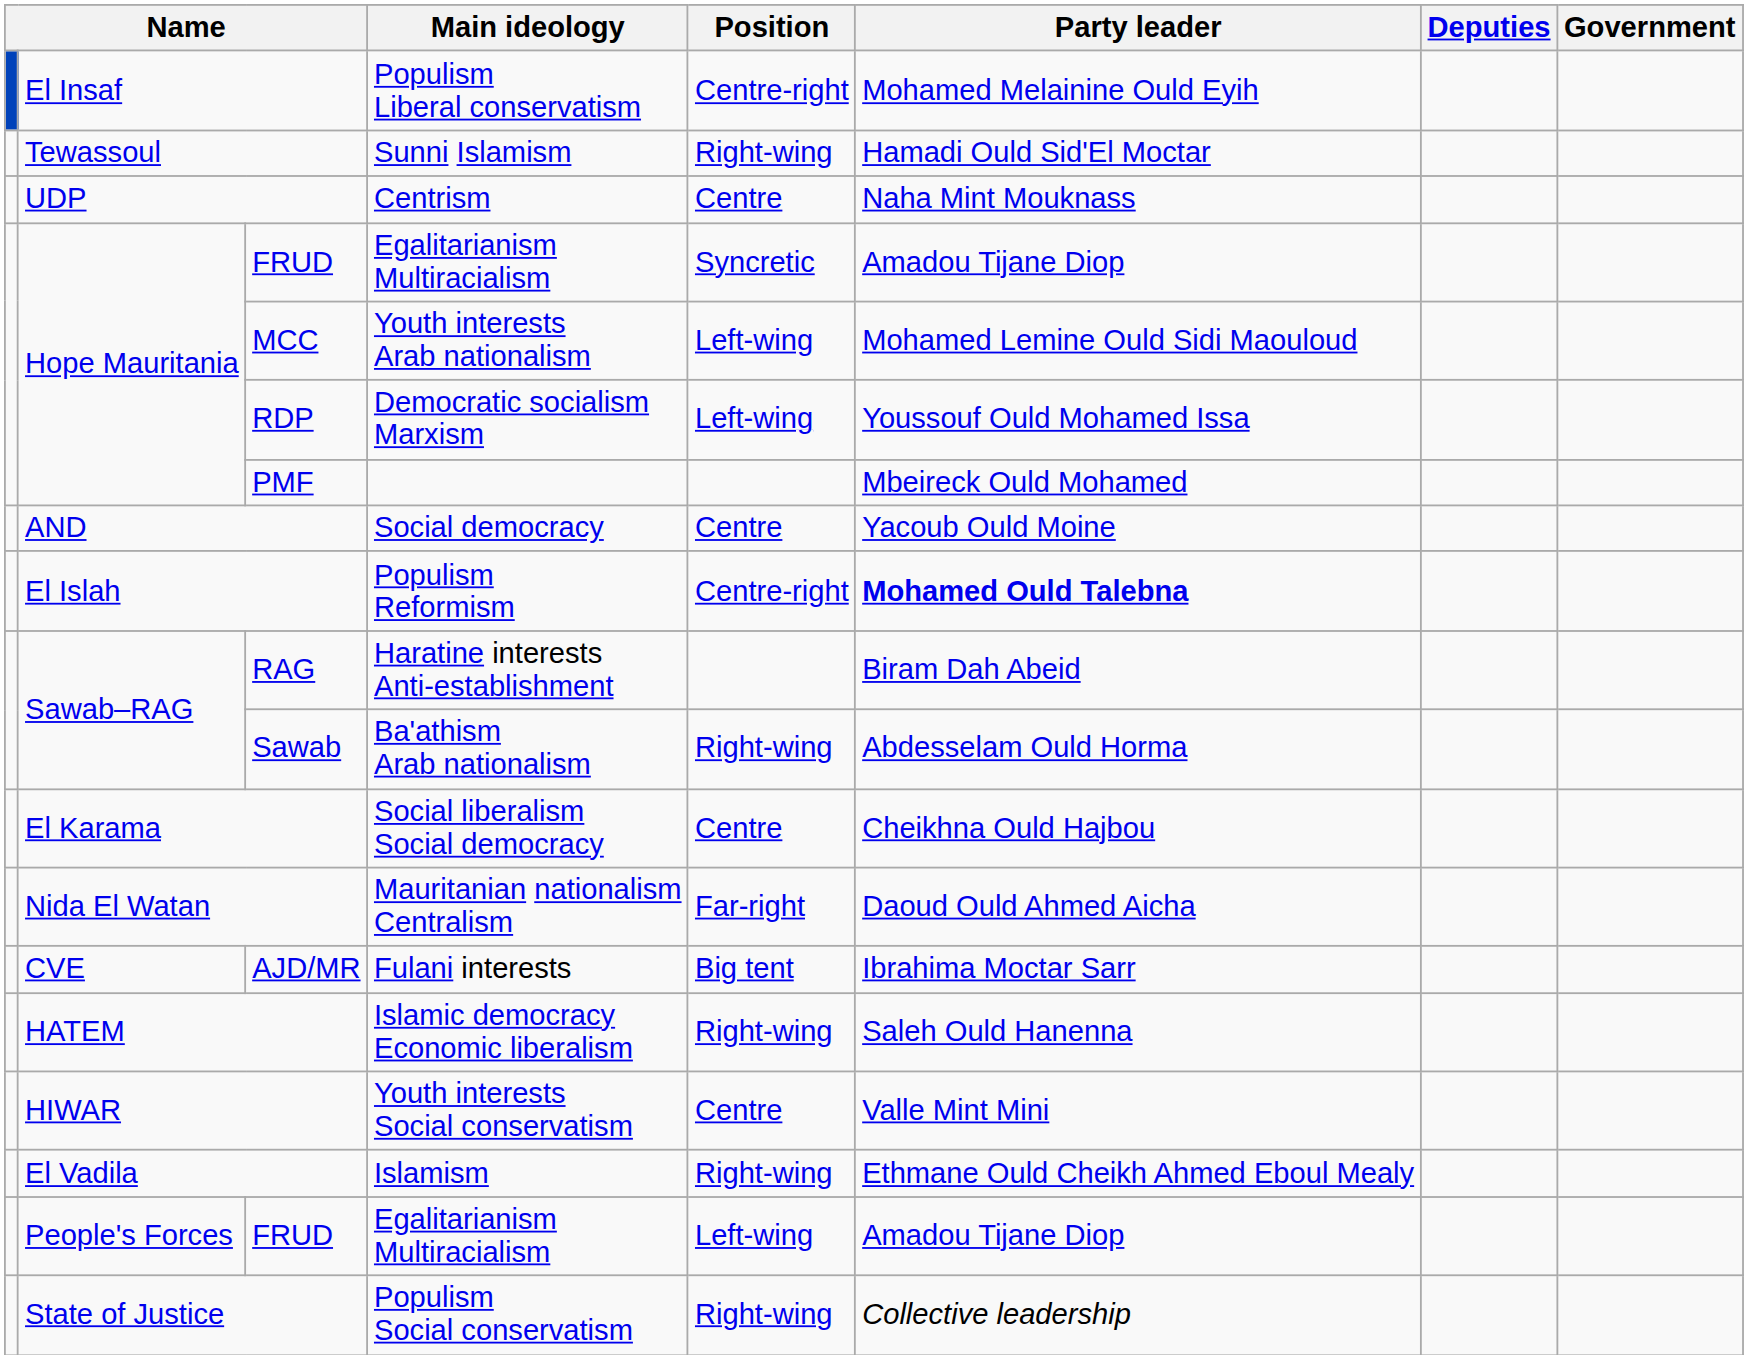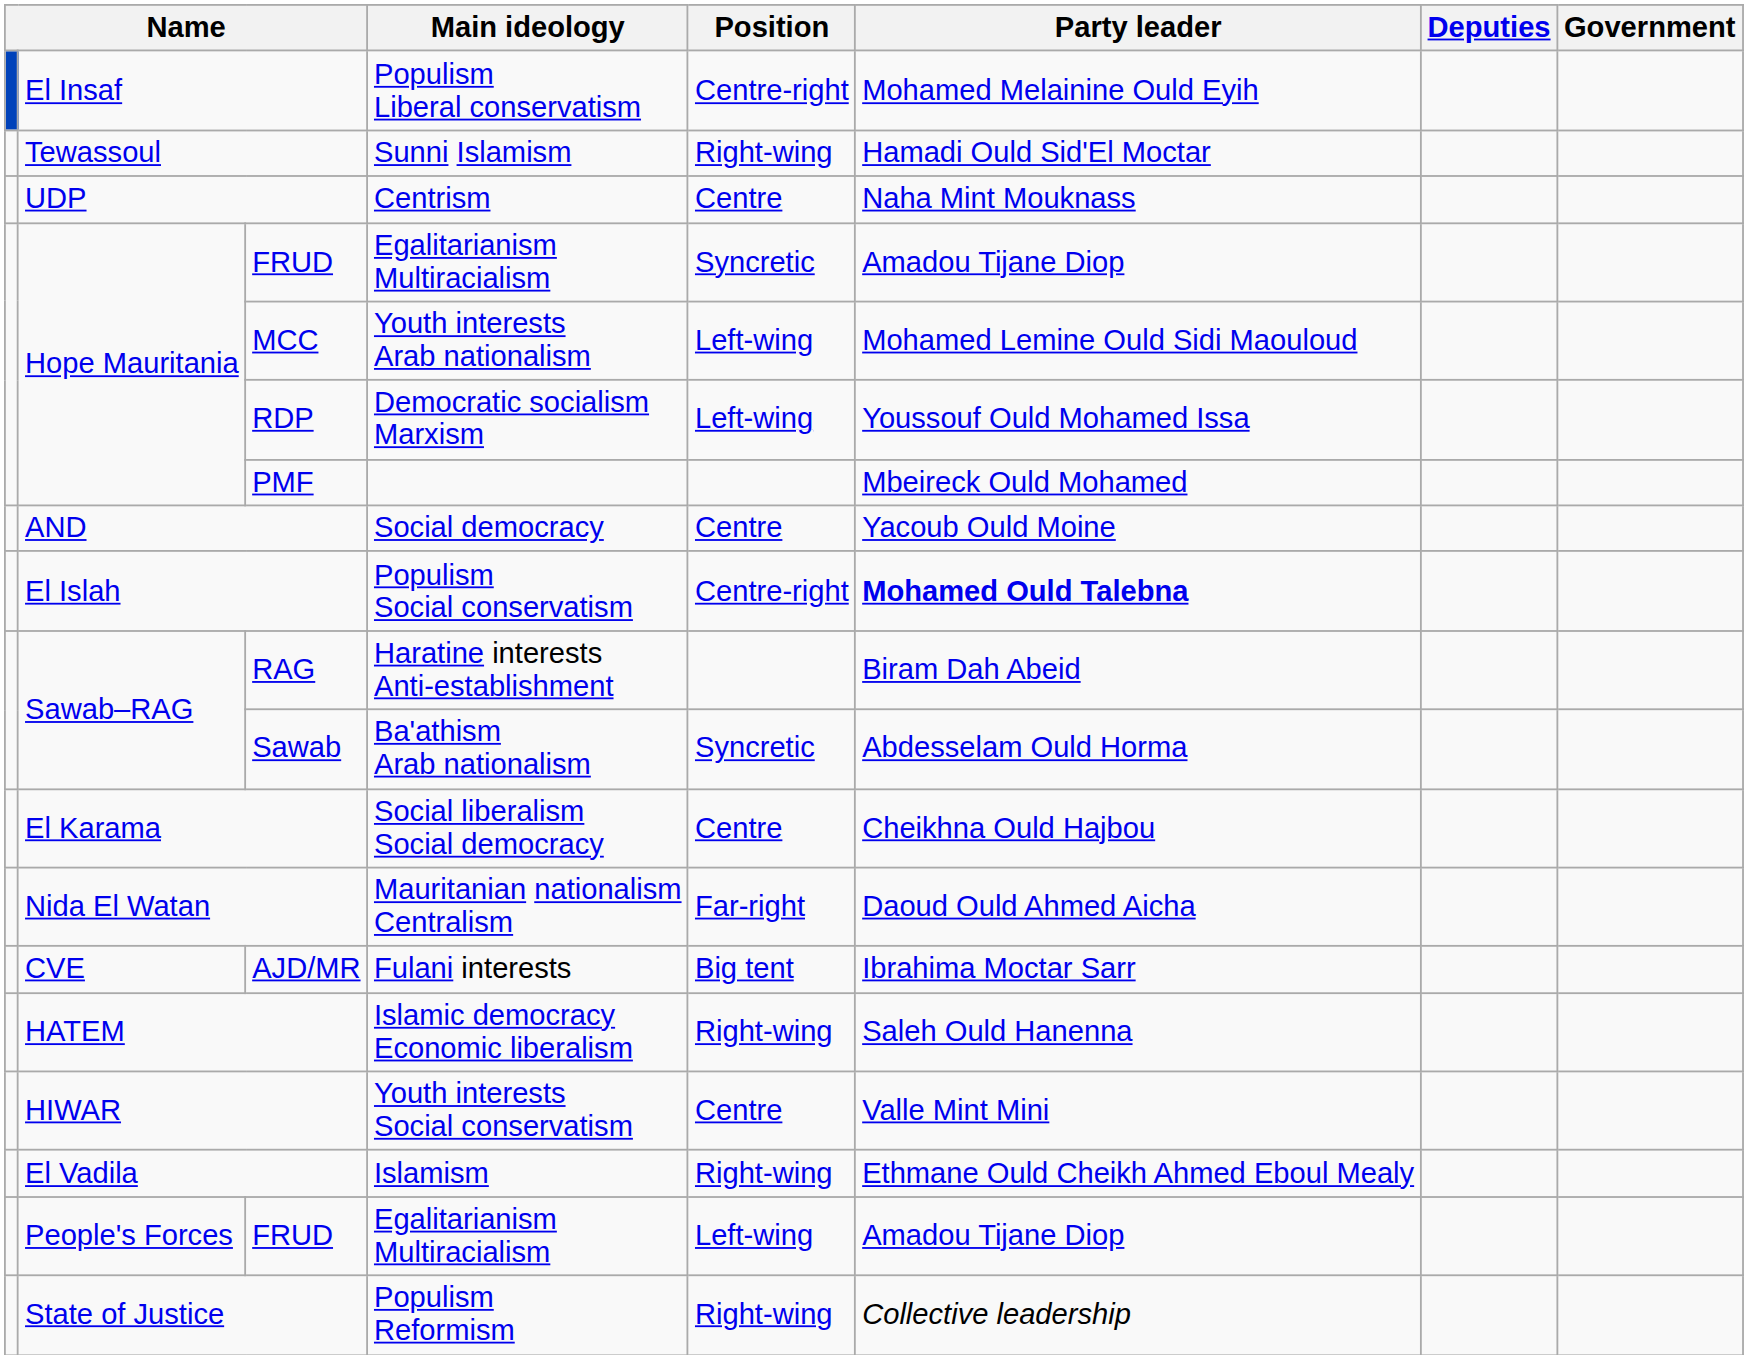(444, 590) Populism Reformism -> (503, 590) Populism Social conservatism
(764, 748) Right-wing -> (755, 748) Syncretic
(503, 1314) Populism Social conservatism -> (444, 1314) Populism Reformism
